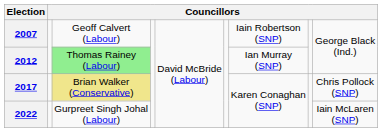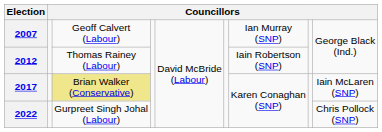(268, 33) Iain Robertson (SNP) -> (268, 33) Ian Murray (SNP)
(101, 60) lightgreen background -> (101, 60) no background
(268, 60) Ian Murray (SNP) -> (268, 60) Iain Robertson (SNP)
(345, 87) Chris Pollock (SNP) -> (345, 87) Iain McLaren (SNP)
(345, 114) Iain McLaren (SNP) -> (345, 114) Chris Pollock (SNP)
